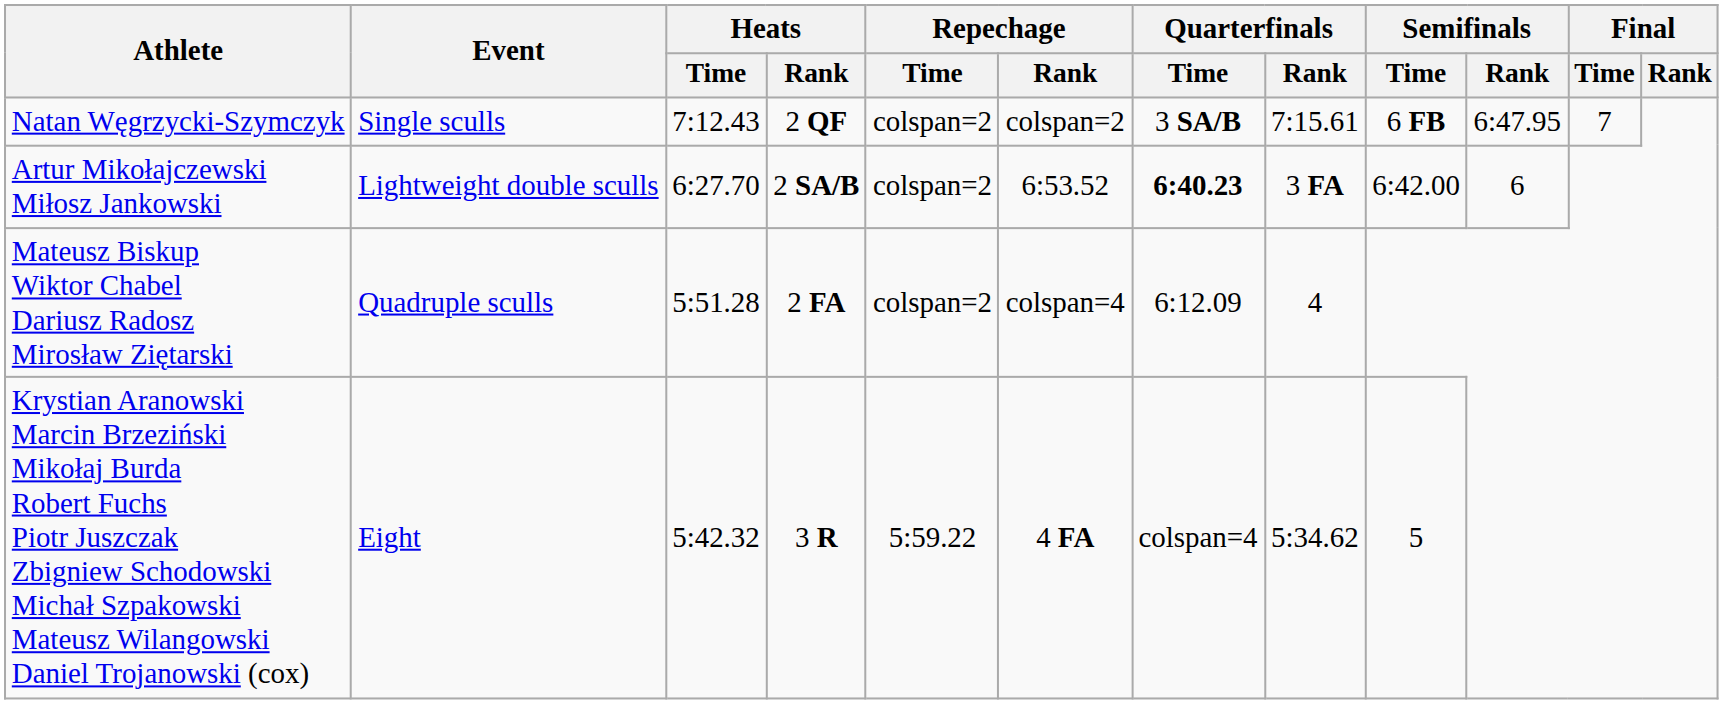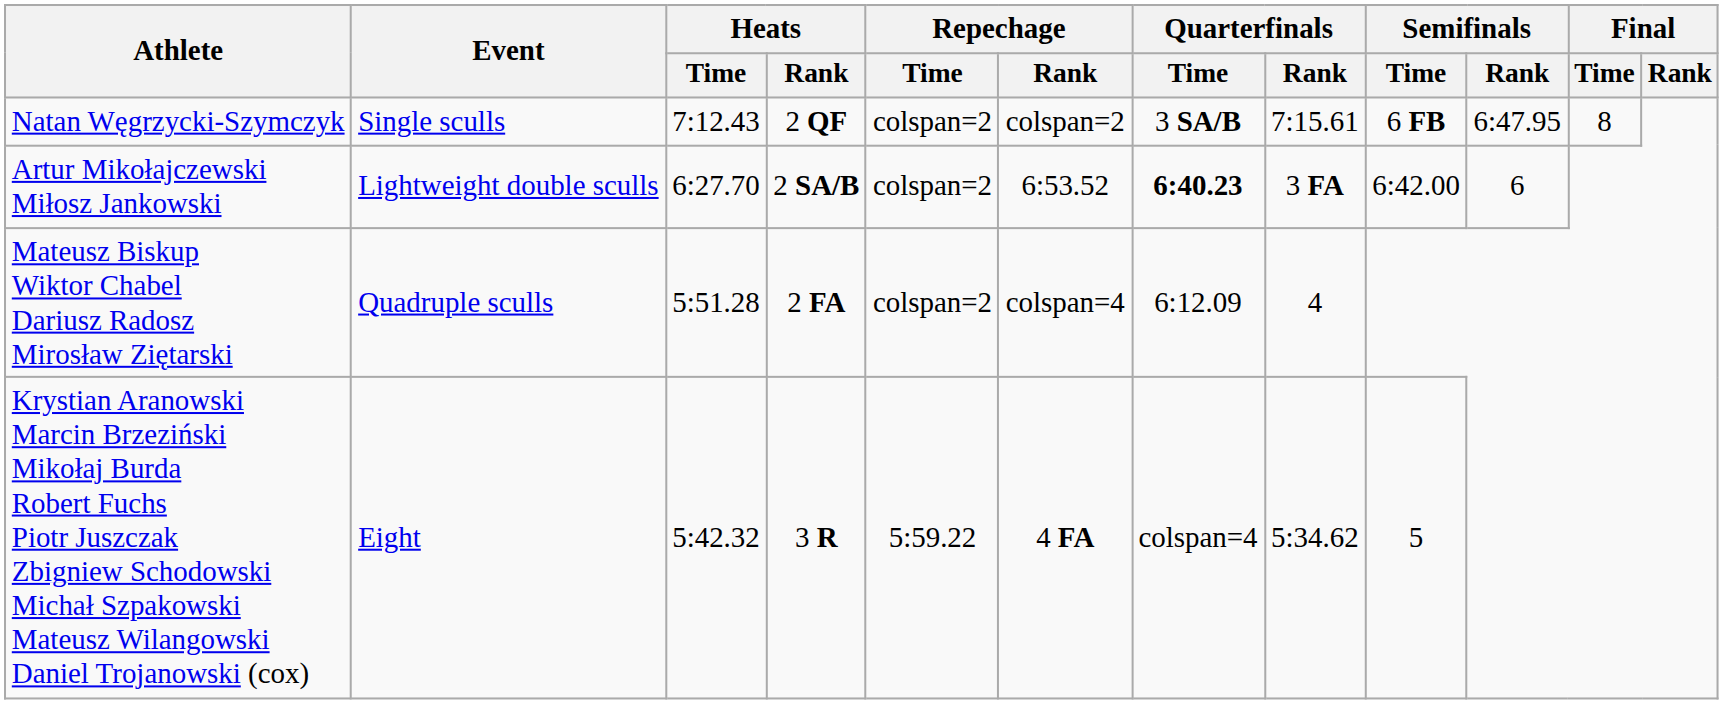(1605, 121) 7 -> (1605, 121) 8
